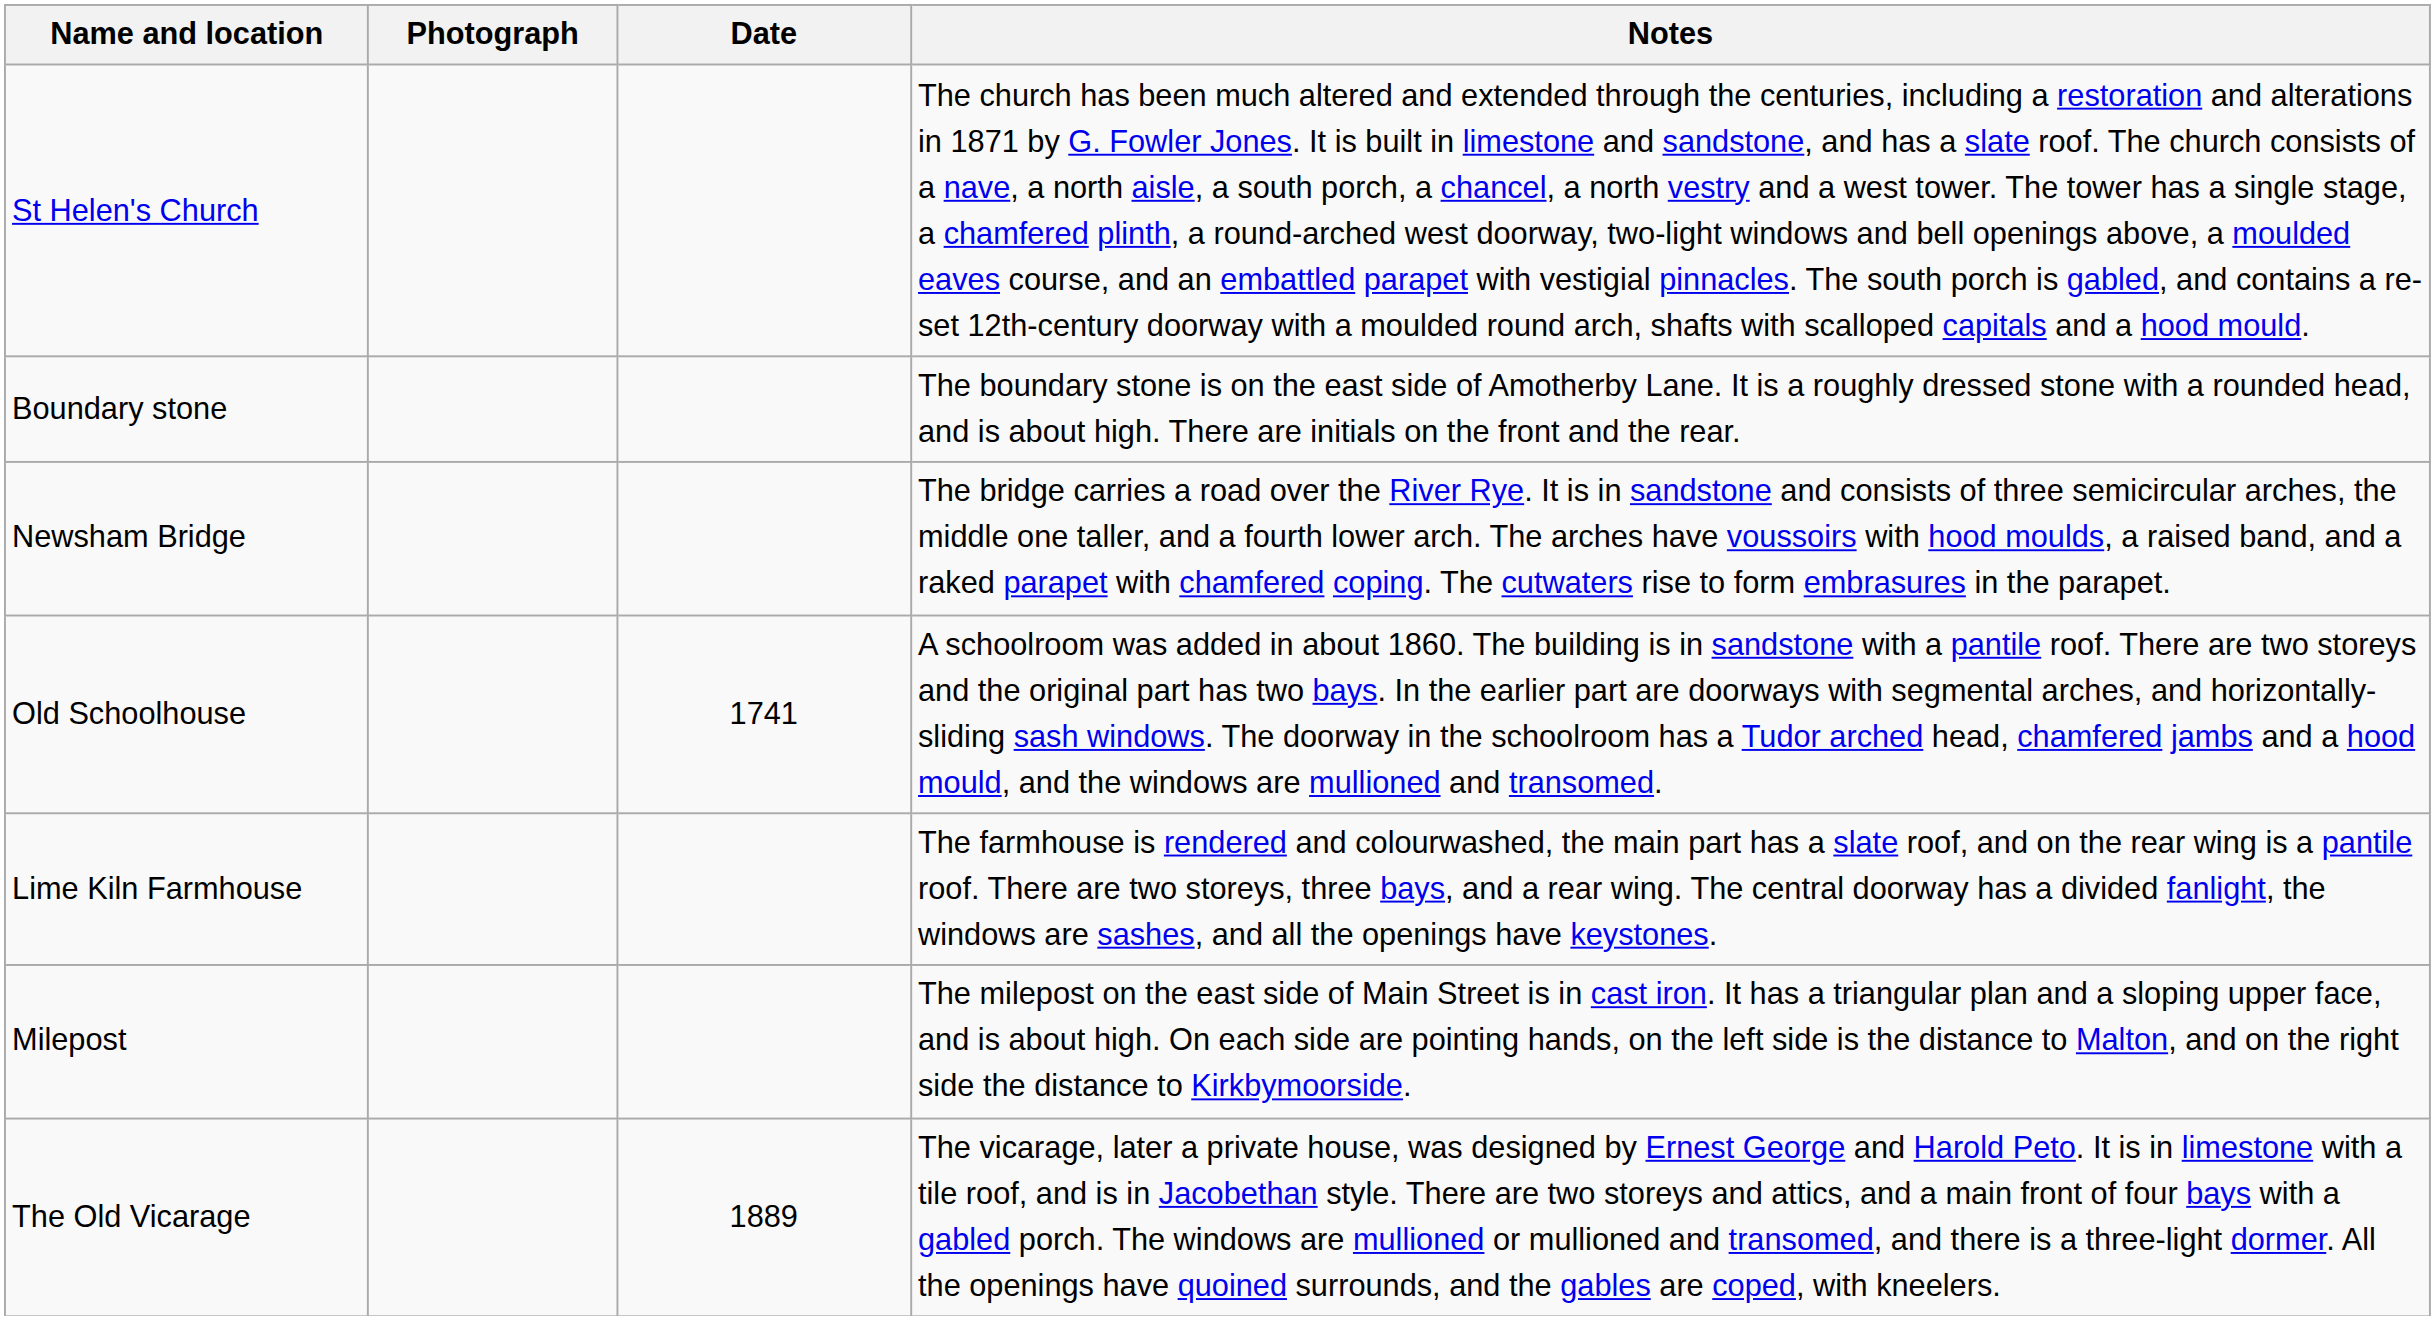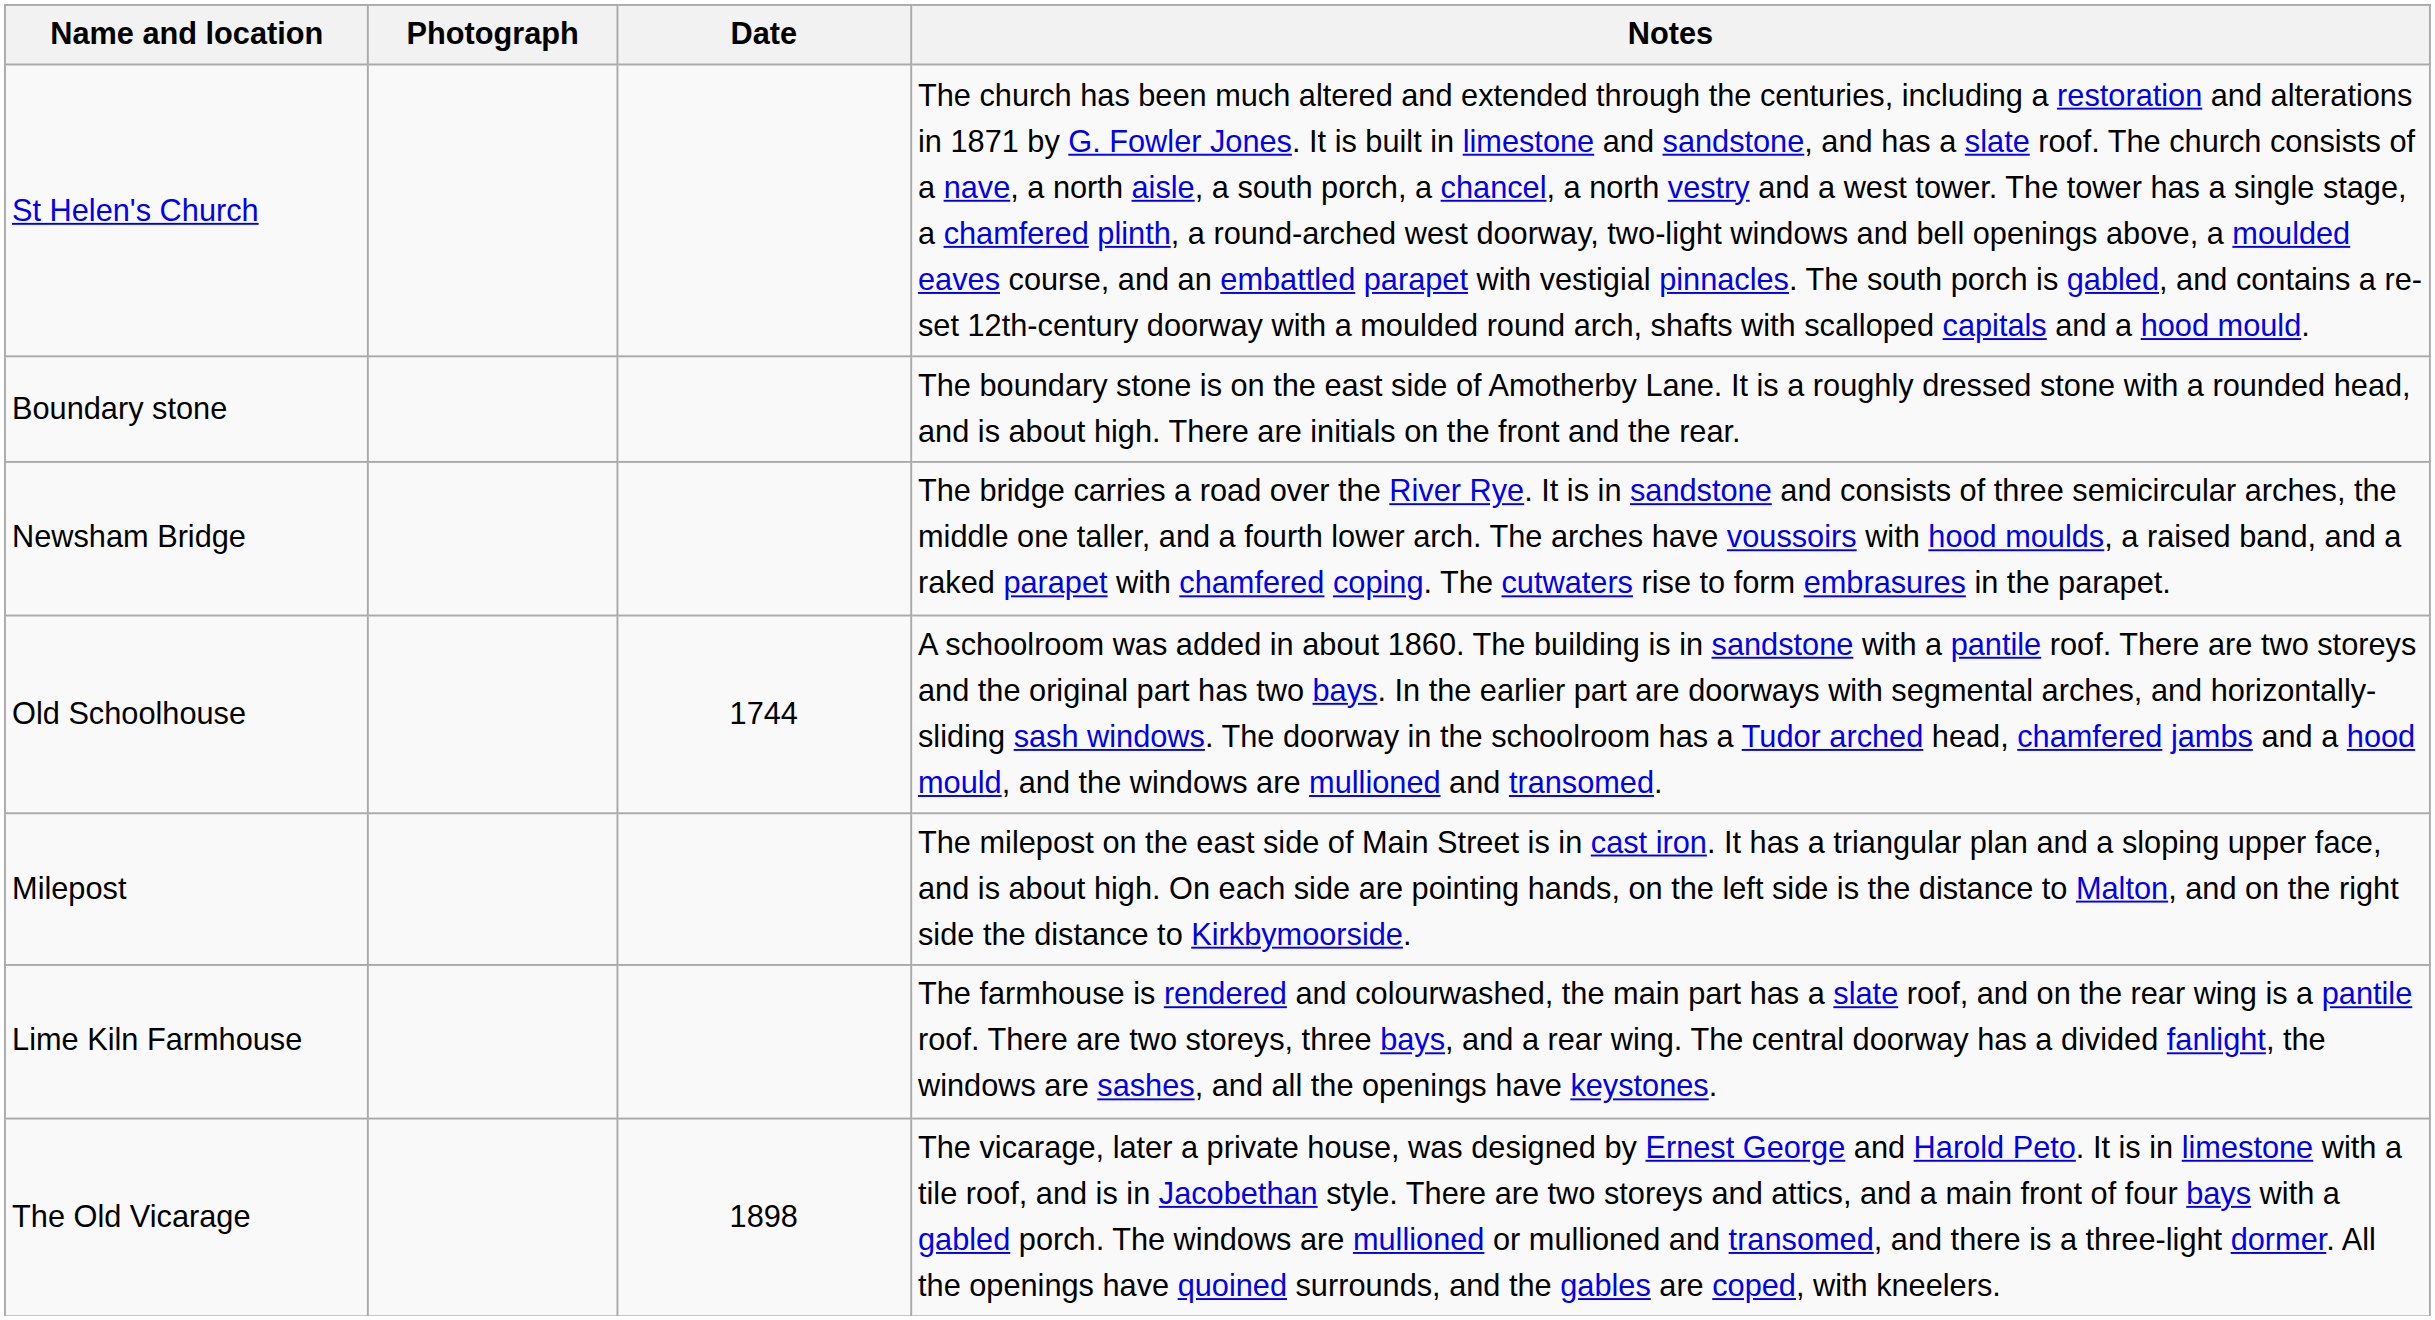(764, 713) 1741 -> (764, 713) 1744
rows swapped: (157, 888) <-> (69, 1041)
(764, 1216) 1889 -> (764, 1216) 1898
